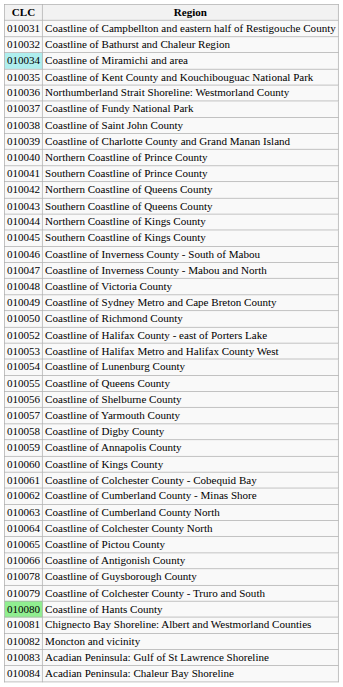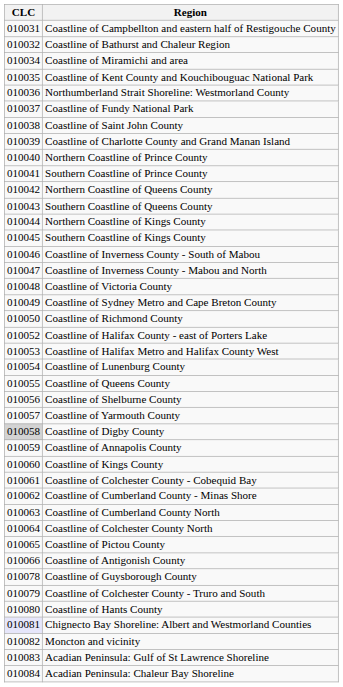(23, 60) paleturquoise background -> (23, 60) no background
(23, 431) no background -> (23, 431) lightgrey background
(23, 609) lightgreen background -> (23, 609) no background
(23, 625) no background -> (23, 625) lavender background
